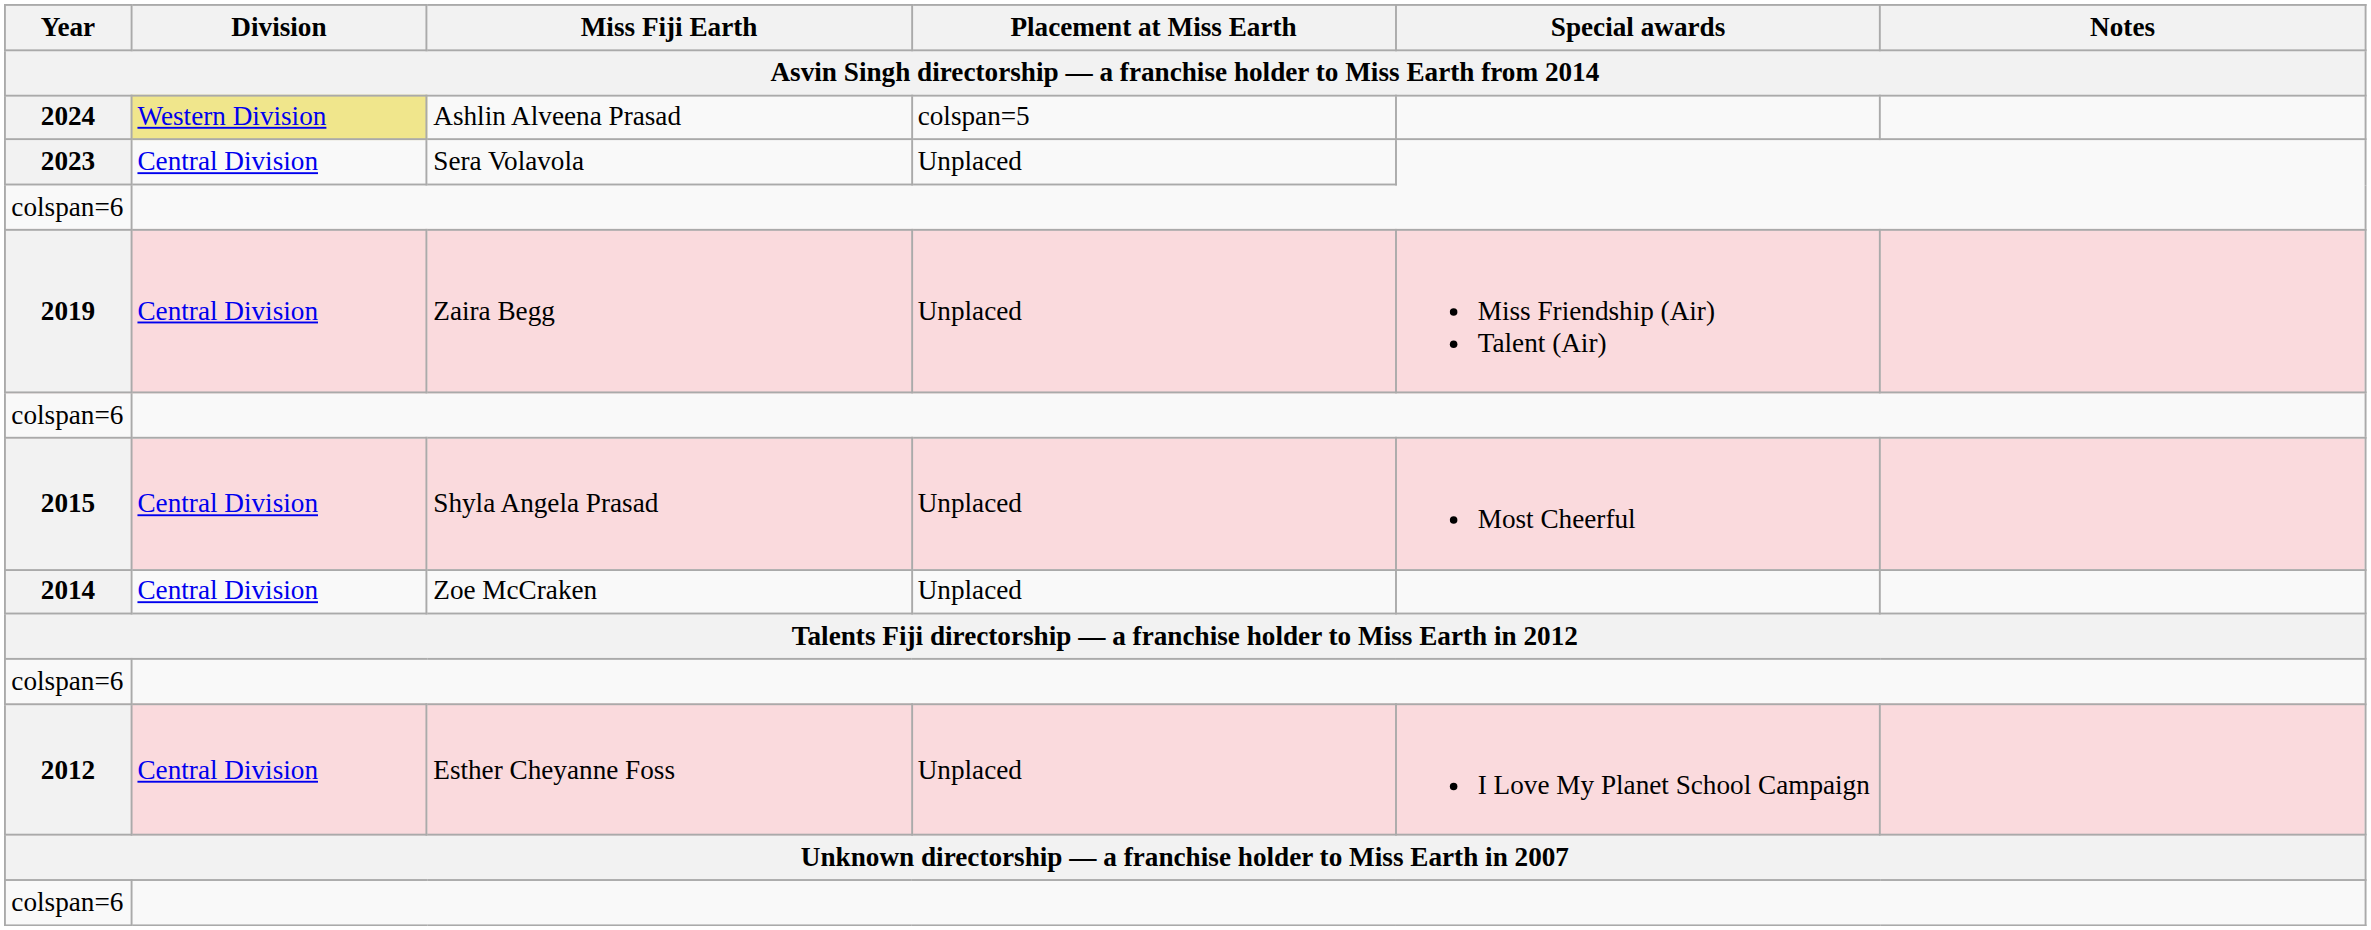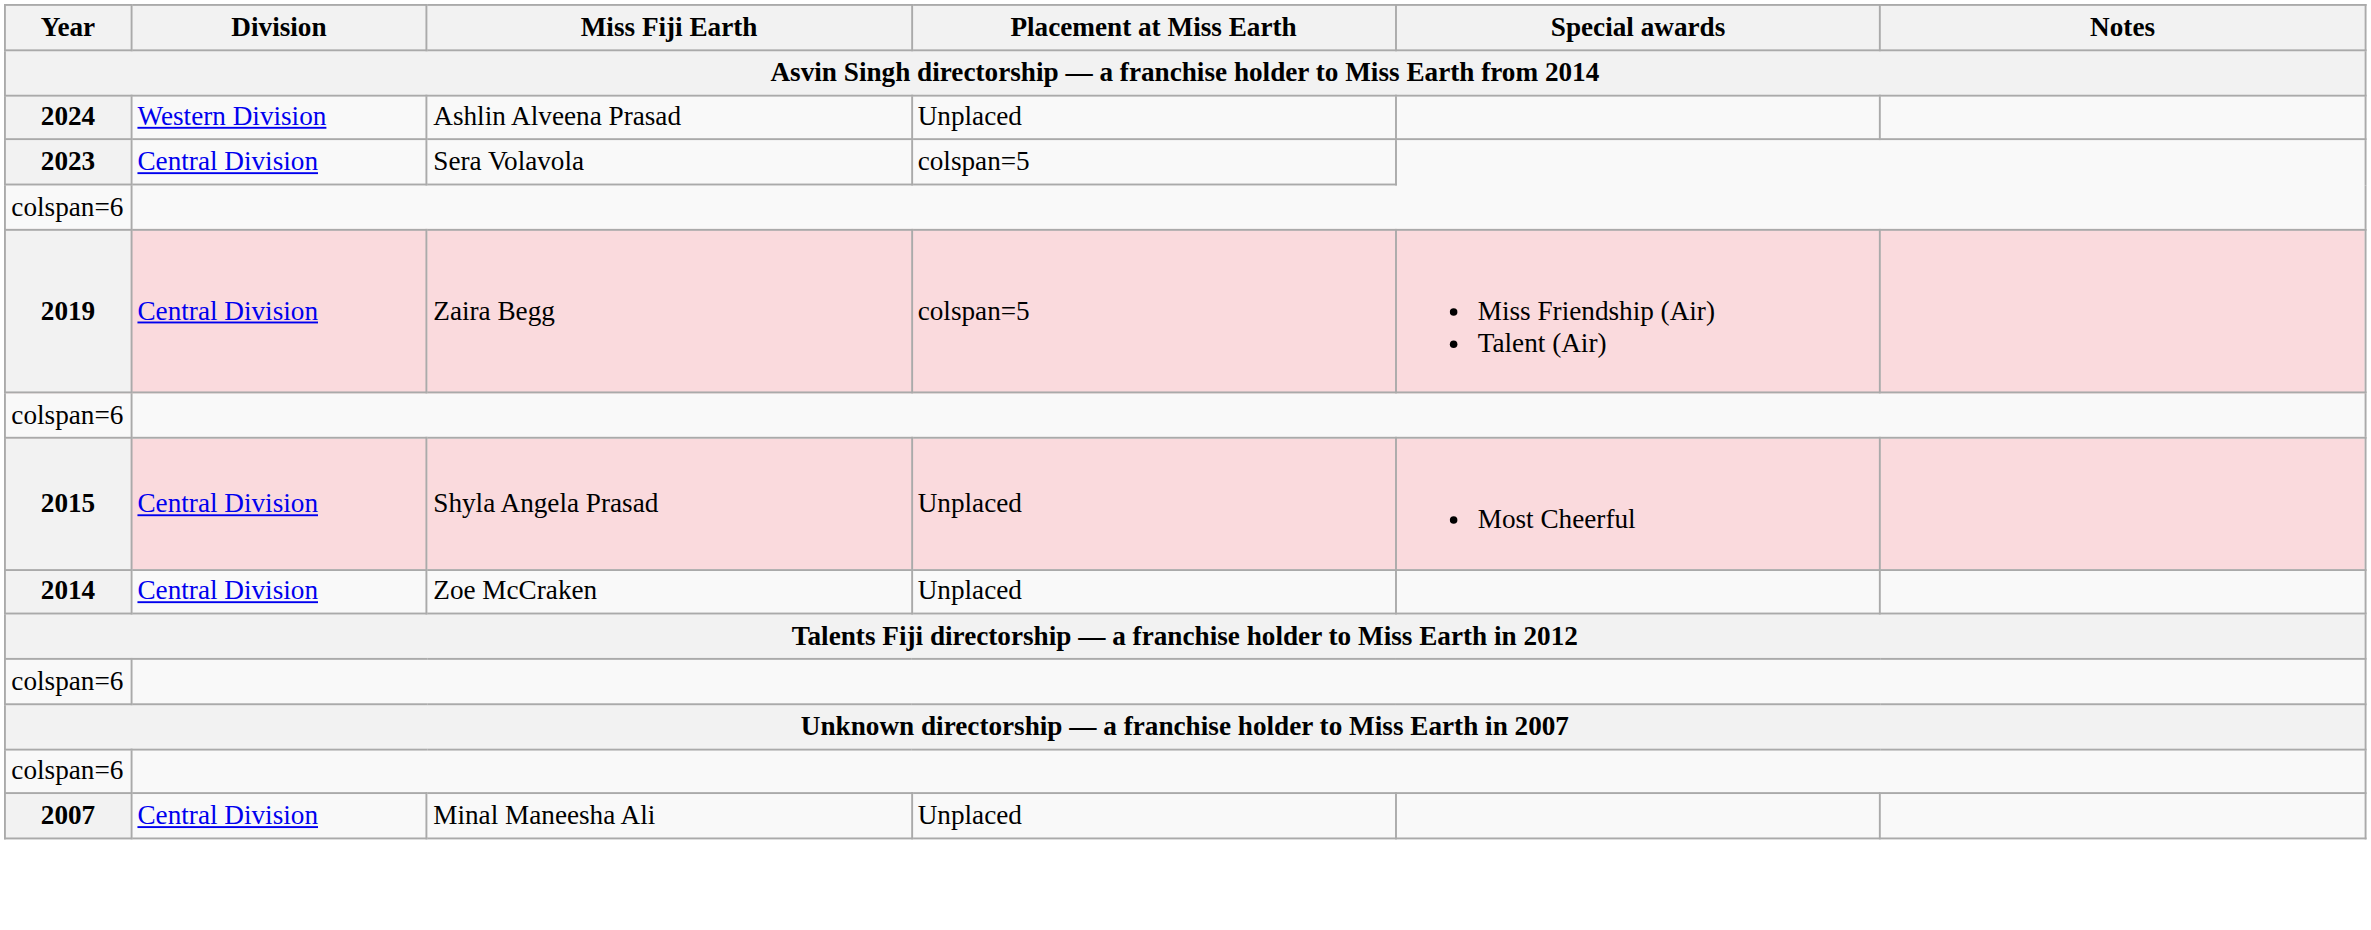(232, 117) khaki background -> (232, 117) no background
(974, 117) colspan=5 -> (970, 117) Unplaced
(970, 161) Unplaced -> (974, 161) colspan=5
(970, 311) Unplaced -> (974, 311) colspan=5
- row: (68, 769)
+ row: (68, 816)
